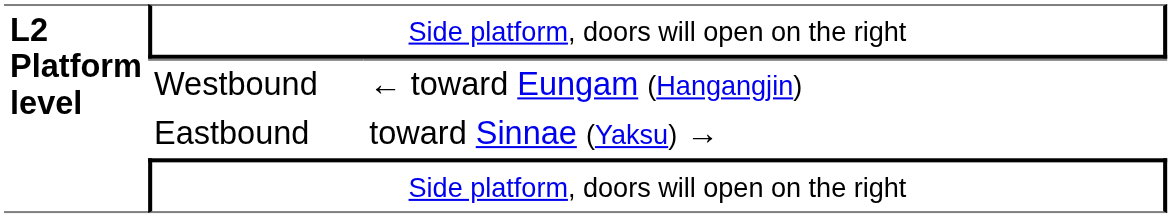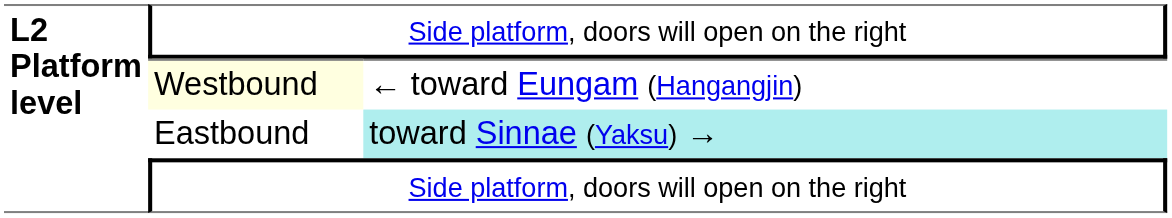(236, 84) no background -> (236, 84) lightyellow background
(544, 133) no background -> (544, 133) paleturquoise background
